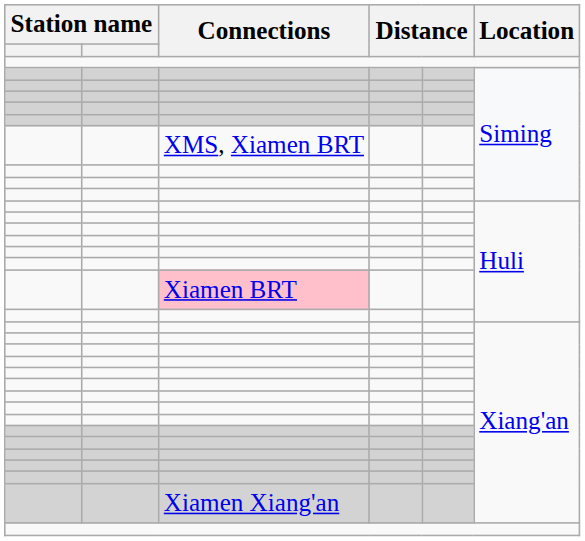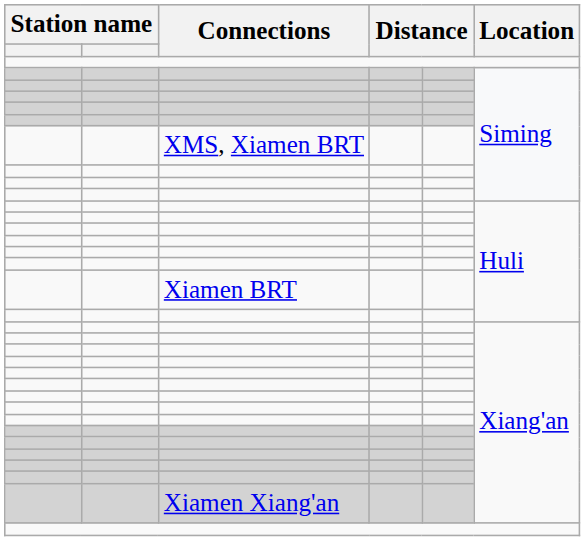(230, 289) pink background -> (230, 289) no background
